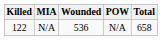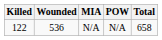columns swapped: (81, 12) <-> (47, 12)
